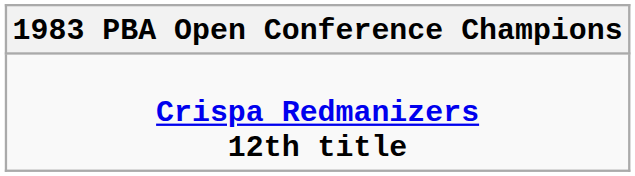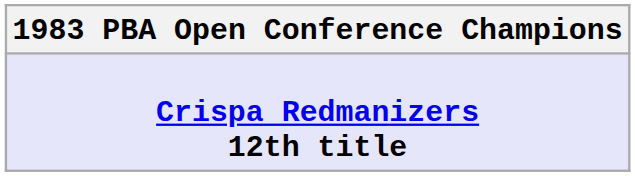(318, 130) no background -> (318, 130) lavender background
